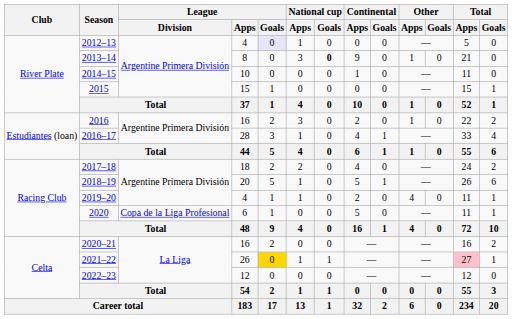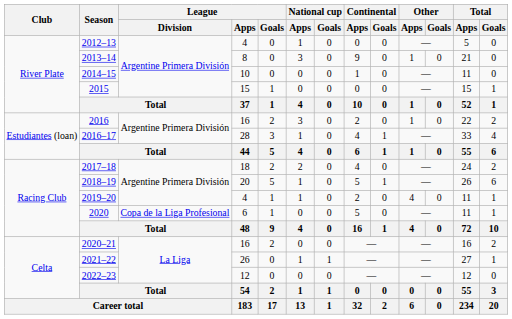(272, 43) lavender background -> (272, 43) no background
(329, 58) bold -> (329, 58) normal
(272, 259) gold background -> (272, 259) no background
(466, 259) pink background -> (466, 259) no background
